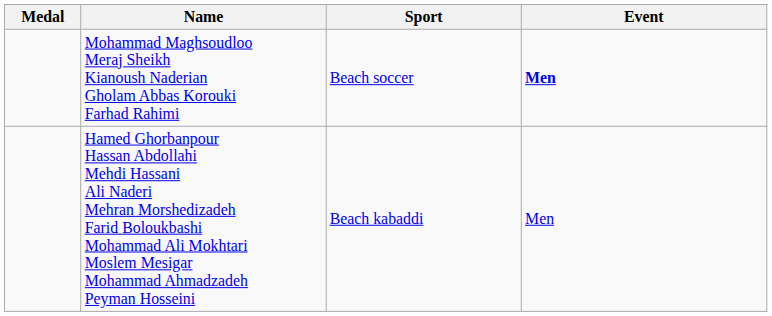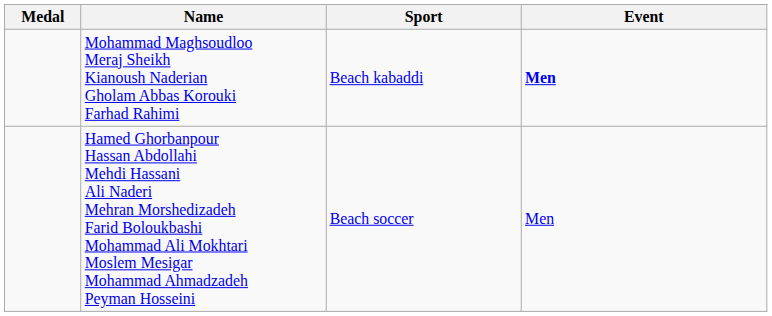(372, 77) Beach soccer -> (376, 77) Beach kabaddi
(376, 218) Beach kabaddi -> (372, 218) Beach soccer
